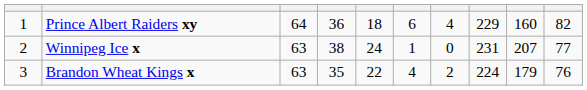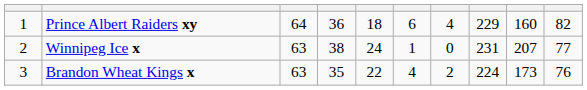(525, 72) 179 -> (525, 72) 173
